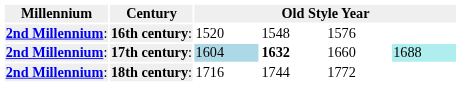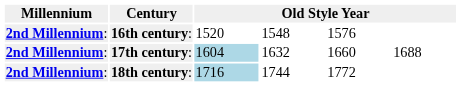(276, 52) bold -> (276, 52) normal
(407, 52) paleturquoise background -> (407, 52) no background
(210, 72) no background -> (210, 72) lightblue background
